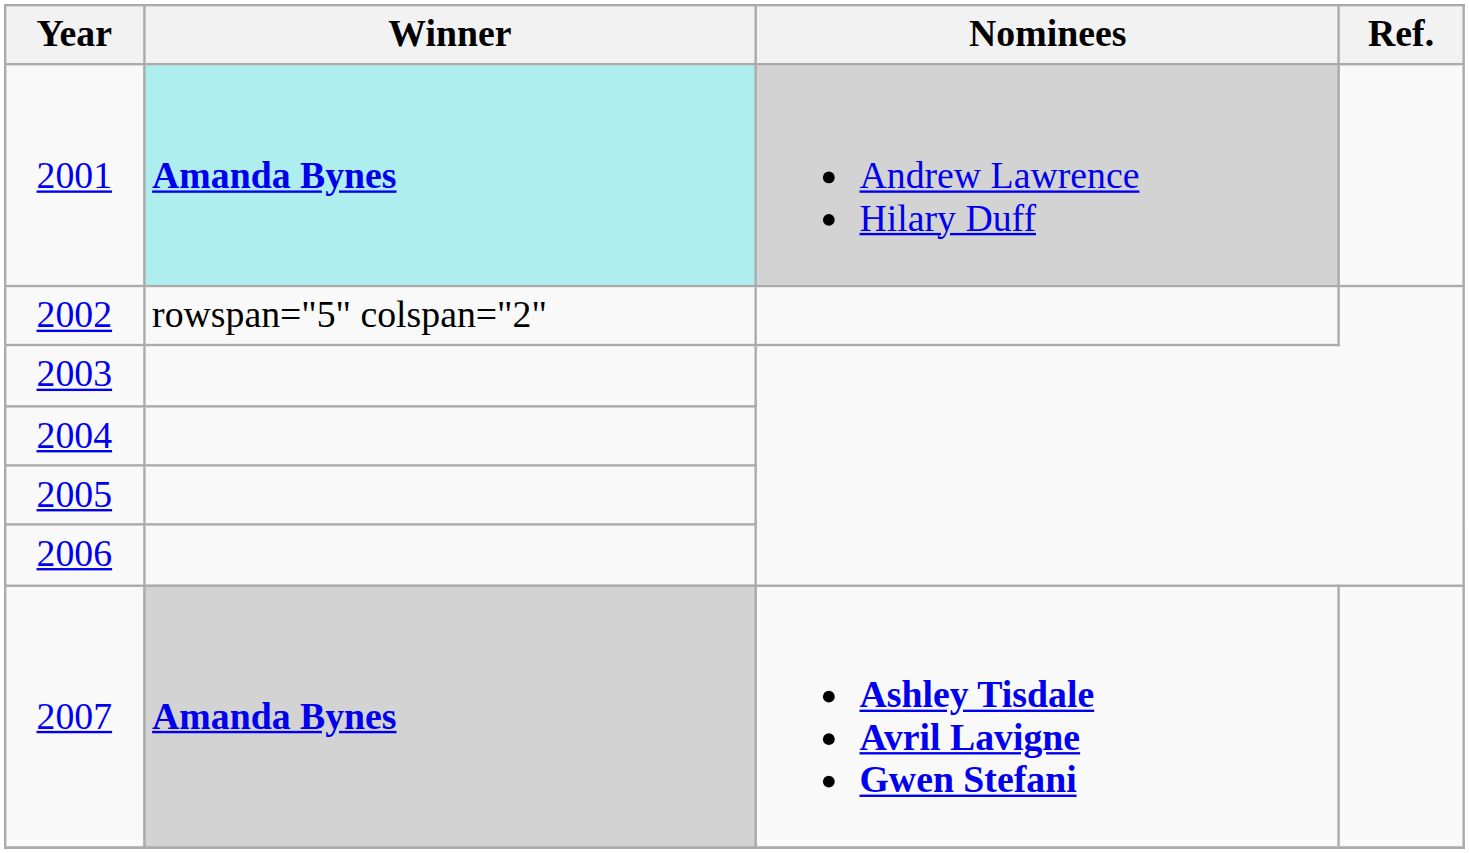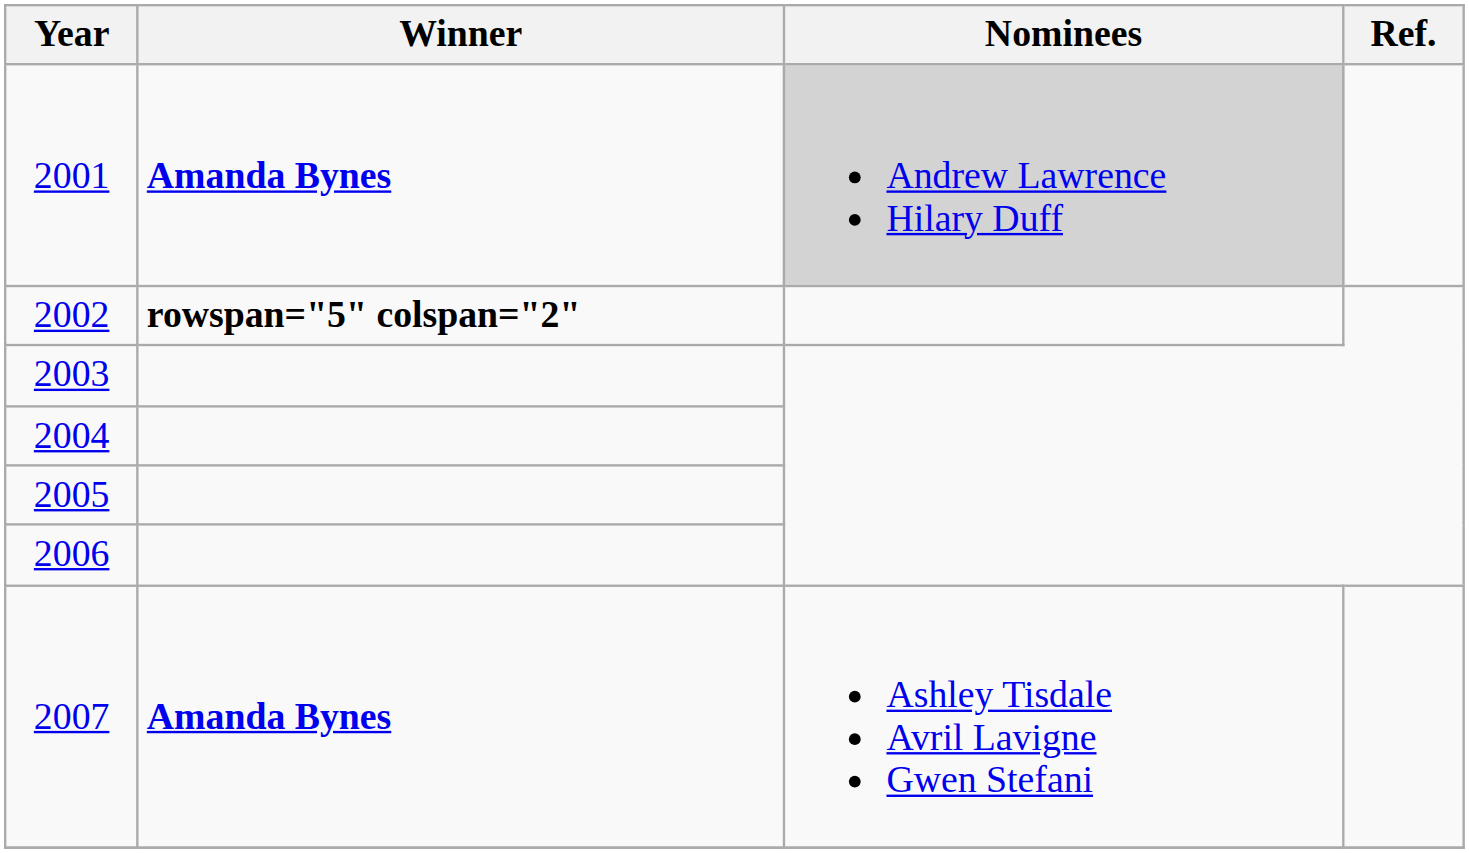(274, 174) paleturquoise background -> (269, 174) no background
(349, 314) normal -> (364, 314) bold
(274, 715) lightgrey background -> (269, 715) no background
(1048, 738) bold -> (1064, 738) normal
